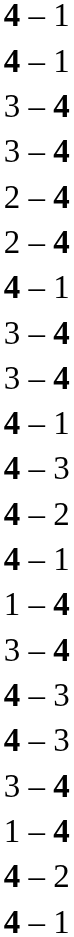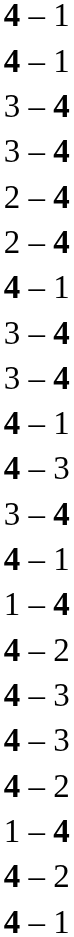(37, 513) 4 – 2 -> (37, 513) 3 – 4
(37, 649) 3 – 4 -> (37, 649) 4 – 2
(37, 785) 3 – 4 -> (37, 785) 4 – 2
